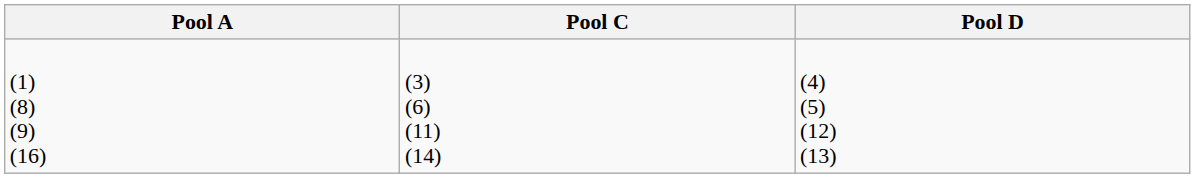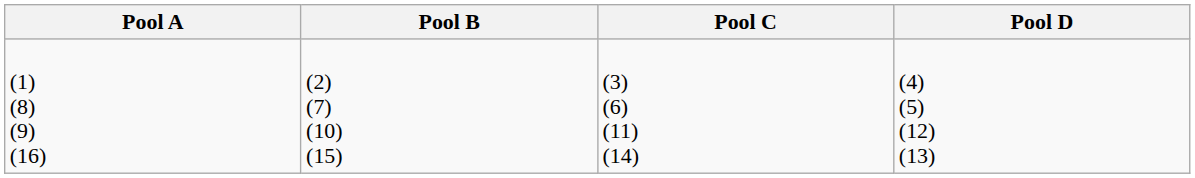+ column: (449, 21)
